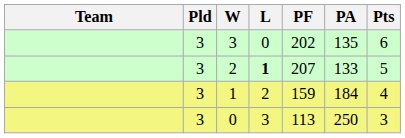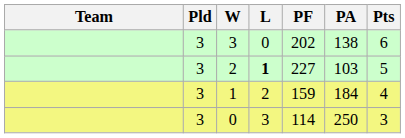(346, 42) 135 -> (346, 42) 138
(303, 68) 207 -> (303, 68) 227
(346, 68) 133 -> (346, 68) 103
(303, 119) 113 -> (303, 119) 114
